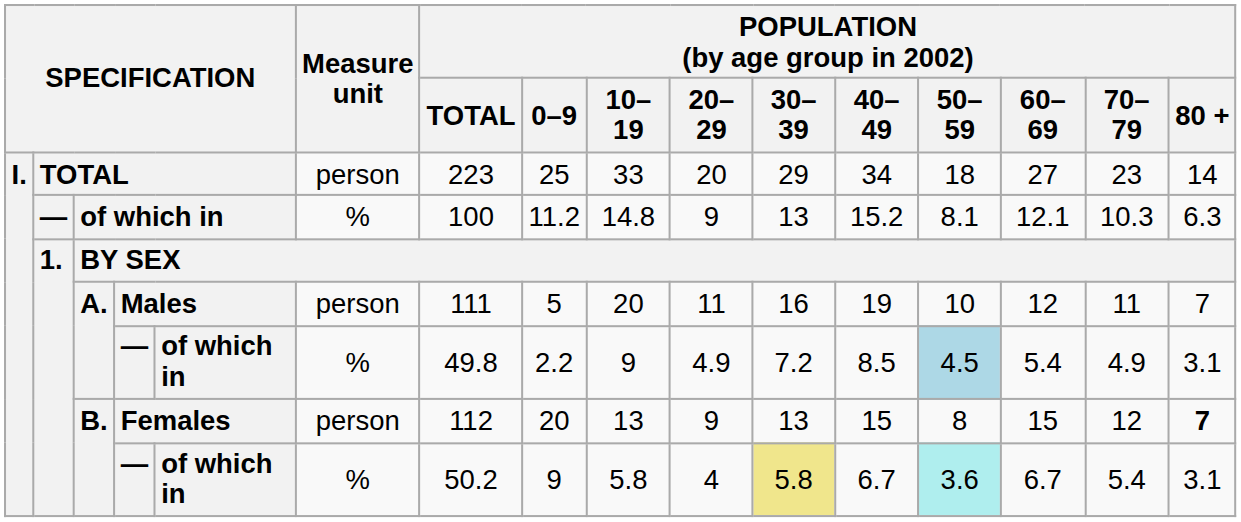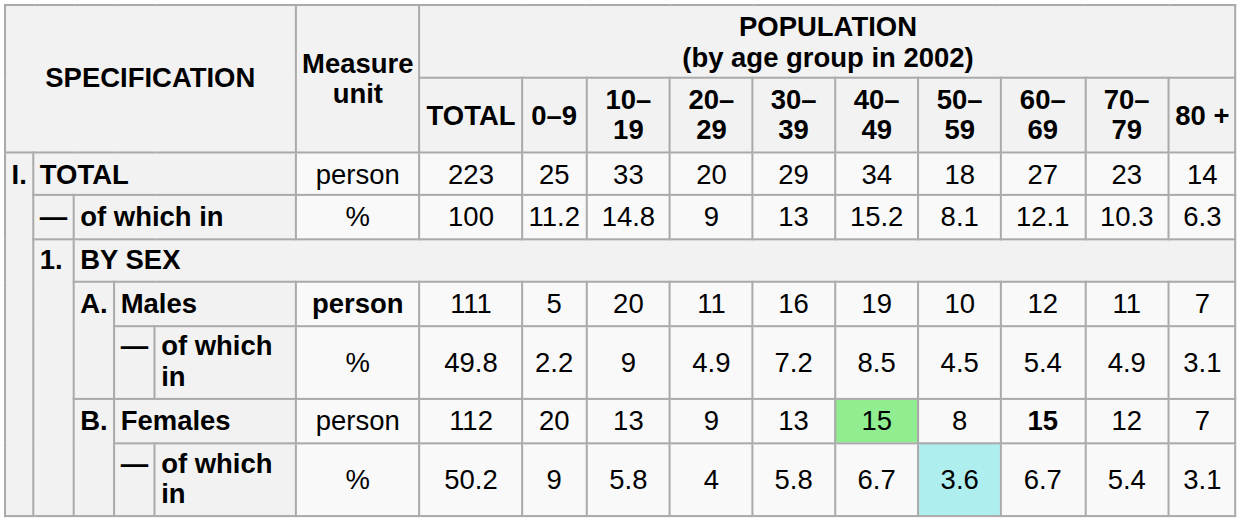(358, 303) normal -> (358, 303) bold
(960, 362) lightblue background -> (960, 362) no background
(877, 420) no background -> (877, 420) lightgreen background
(1043, 420) normal -> (1043, 420) bold
(1202, 420) bold -> (1202, 420) normal
(794, 479) khaki background -> (794, 479) no background
